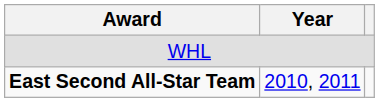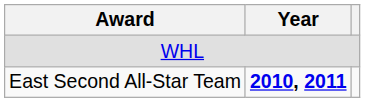(132, 81) bold -> (125, 81) normal
(312, 81) normal -> (298, 81) bold
